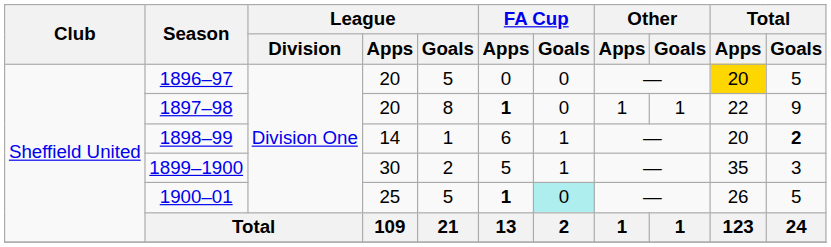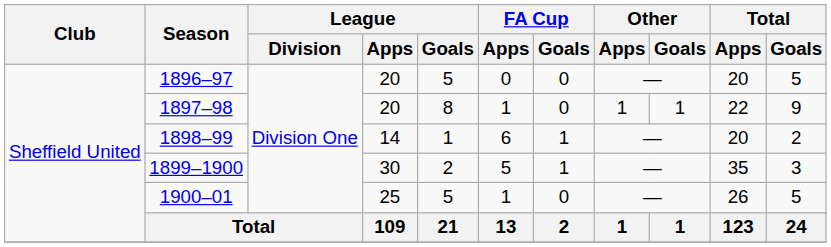(738, 78) gold background -> (738, 78) no background
(506, 108) bold -> (506, 108) normal
(796, 138) bold -> (796, 138) normal
(506, 197) bold -> (506, 197) normal
(564, 197) paleturquoise background -> (564, 197) no background
